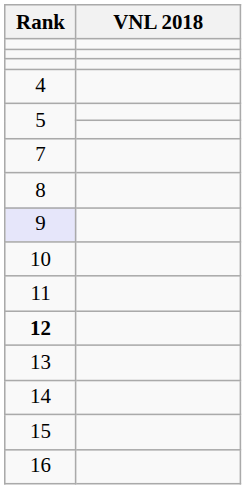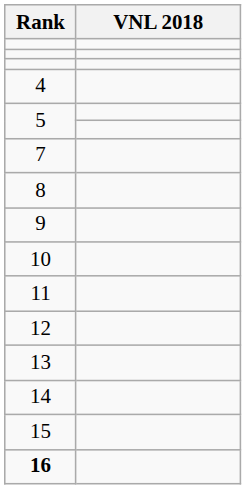(41, 223) lavender background -> (41, 223) no background
(41, 327) bold -> (41, 327) normal
(41, 465) normal -> (41, 465) bold
